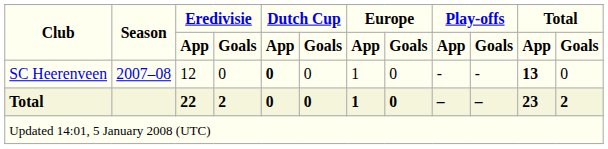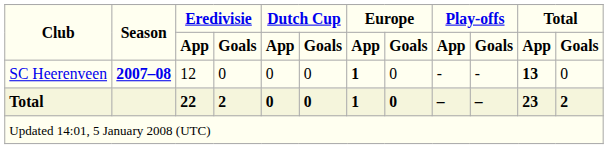(144, 74) normal -> (144, 74) bold
(270, 74) bold -> (270, 74) normal
(355, 74) normal -> (355, 74) bold
